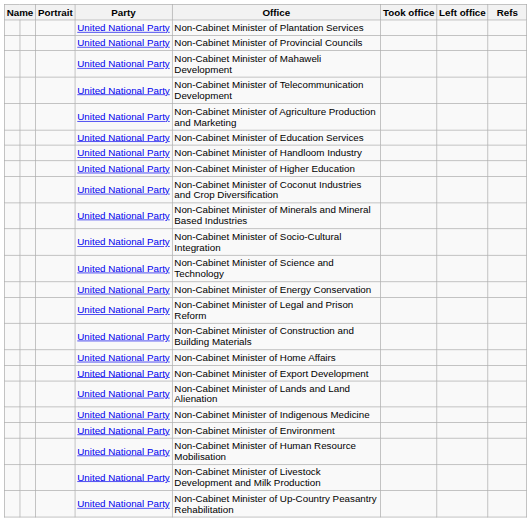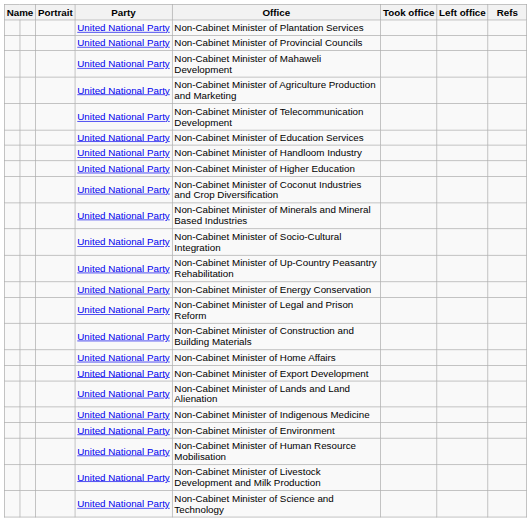(269, 91) Non-Cabinet Minister of Telecommunication Development -> (275, 91) Non-Cabinet Minister of Agriculture Production and Marketing
(275, 117) Non-Cabinet Minister of Agriculture Production and Marketing -> (269, 117) Non-Cabinet Minister of Telecommunication Development
(254, 269) Non-Cabinet Minister of Science and Technology -> (276, 269) Non-Cabinet Minister of Up-Country Peasantry Rehabilitation
(276, 504) Non-Cabinet Minister of Up-Country Peasantry Rehabilitation -> (254, 504) Non-Cabinet Minister of Science and Technology
